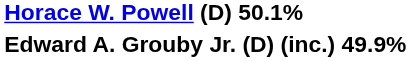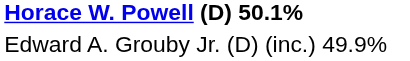(205, 44) bold -> (196, 44) normal
